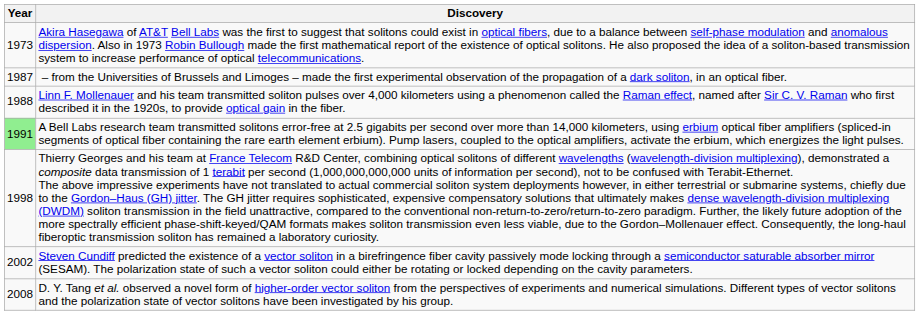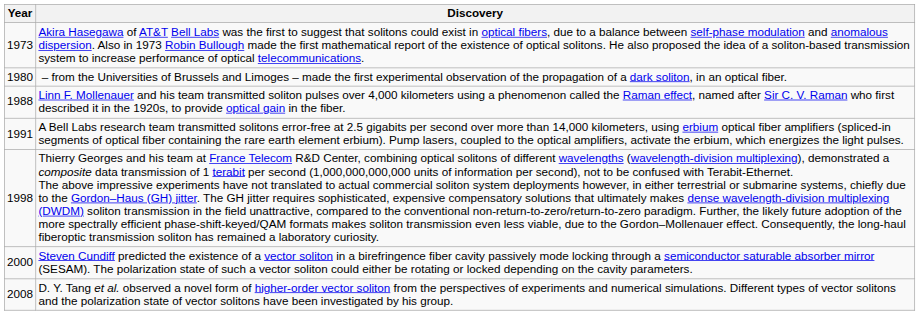(20, 77) 1987 -> (20, 77) 1980
(20, 133) lightgreen background -> (20, 133) no background
(20, 262) 2002 -> (20, 262) 2000
